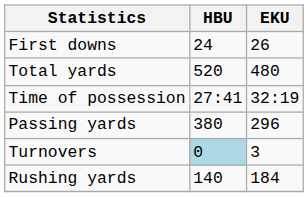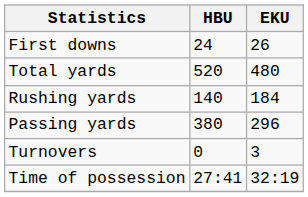rows swapped: (72, 179) <-> (97, 98)
(198, 152) lightblue background -> (198, 152) no background
